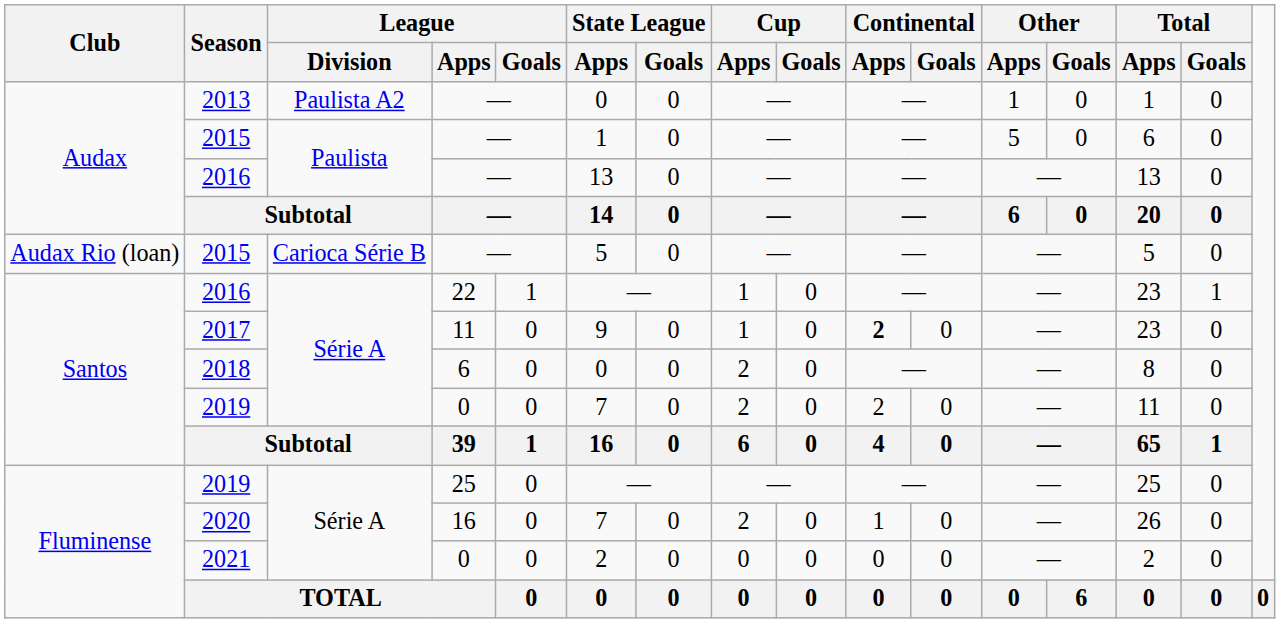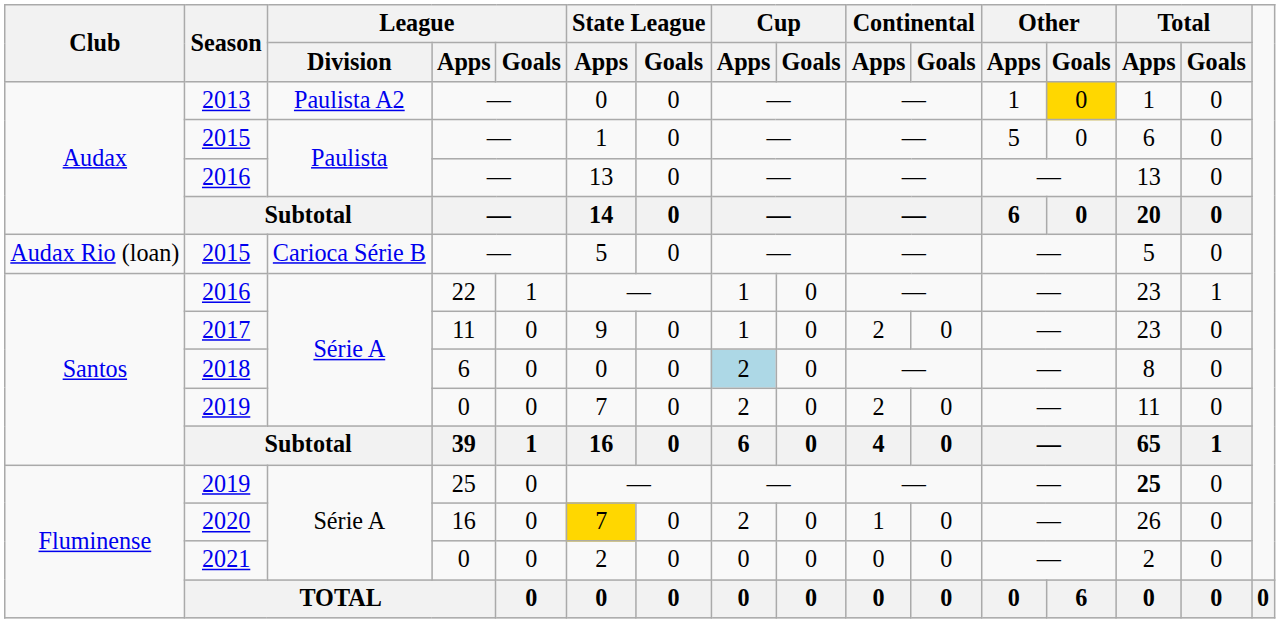(1081, 100) no background -> (1081, 100) gold background
(879, 330) bold -> (879, 330) normal
(744, 368) no background -> (744, 368) lightblue background
(1149, 483) normal -> (1149, 483) bold
(601, 521) no background -> (601, 521) gold background
